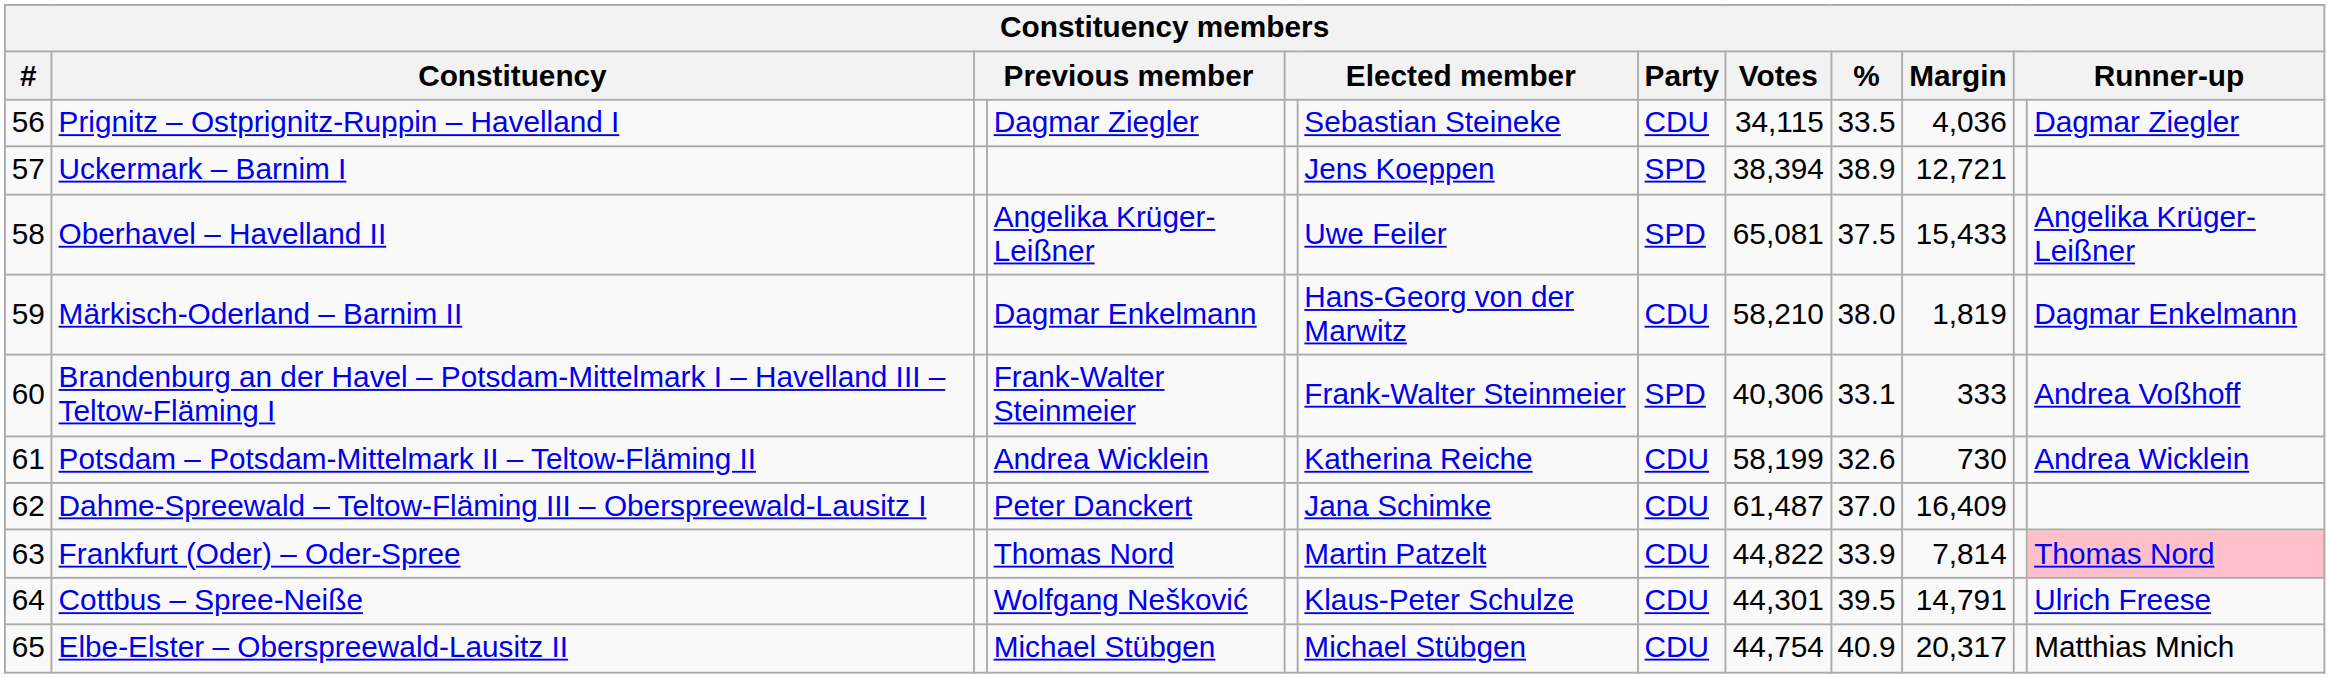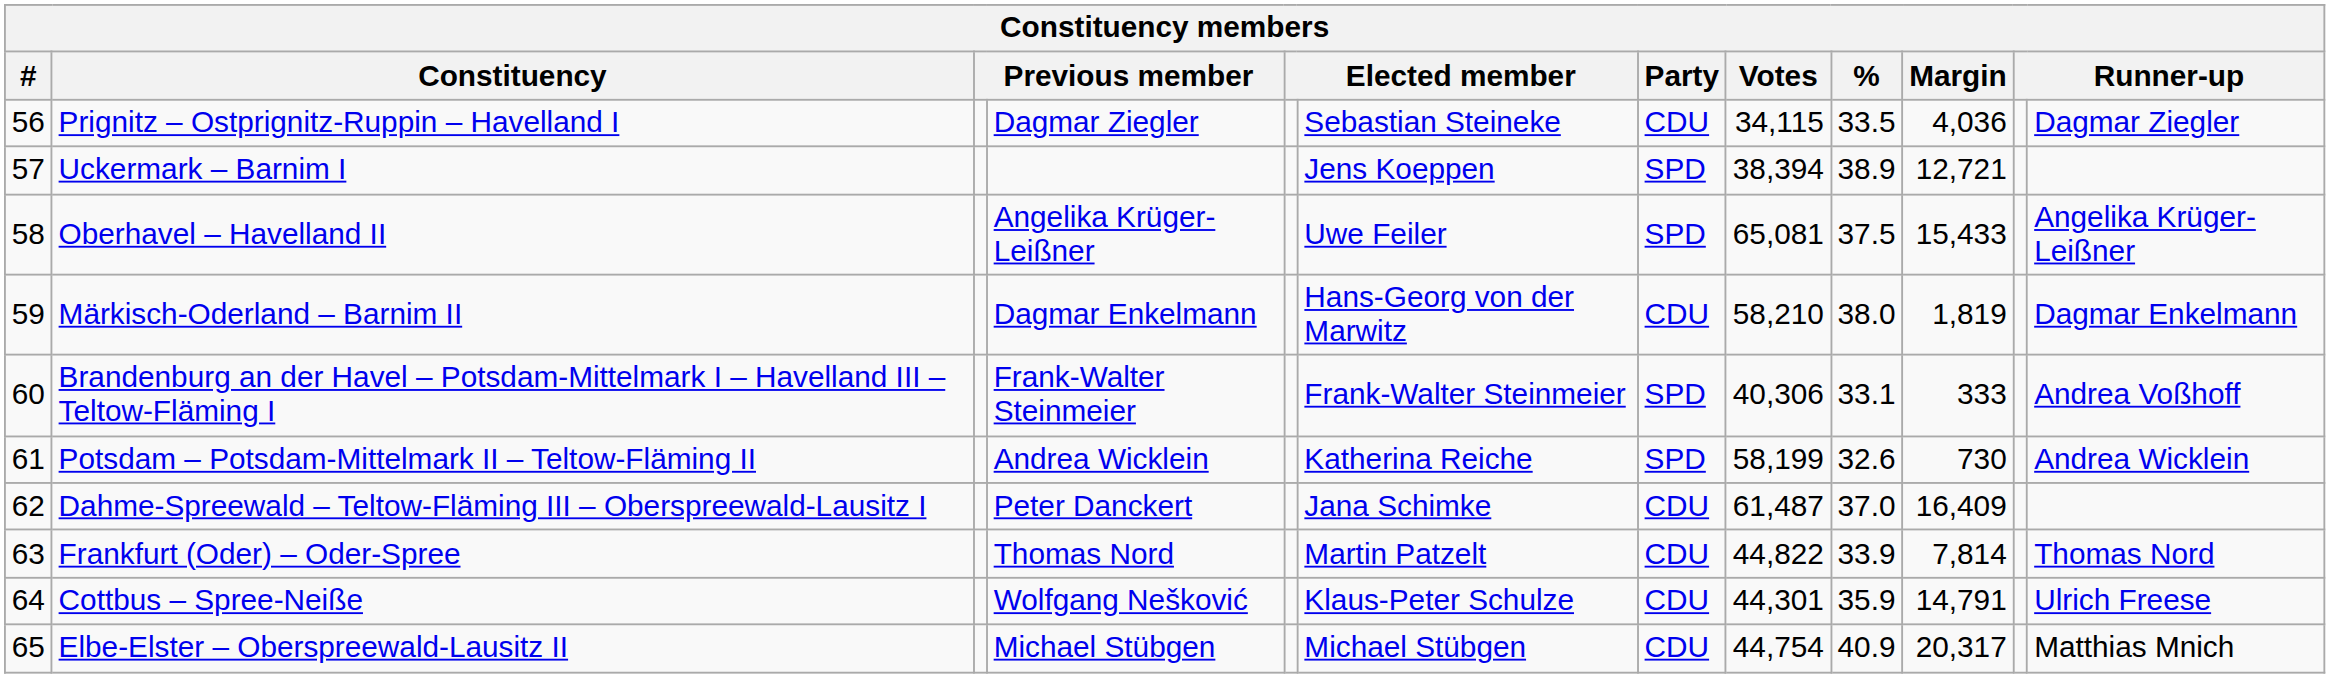(1677, 458) CDU -> (1675, 458) SPD
(2124, 553) pink background -> (2124, 553) no background
(1866, 600) 39.5 -> (1866, 600) 35.9
